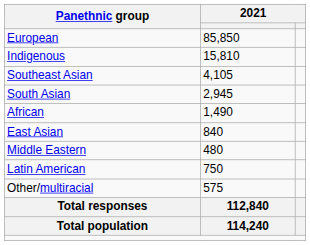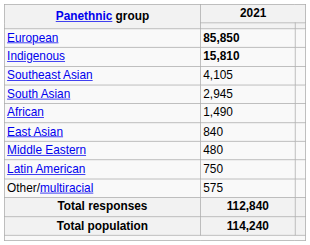(221, 38) normal -> (221, 38) bold
(221, 56) normal -> (221, 56) bold
